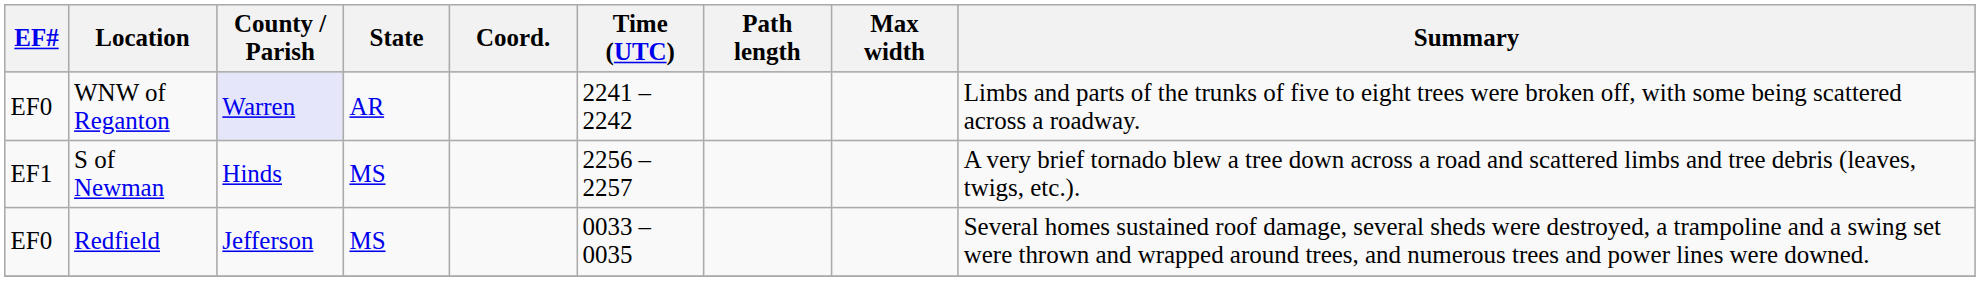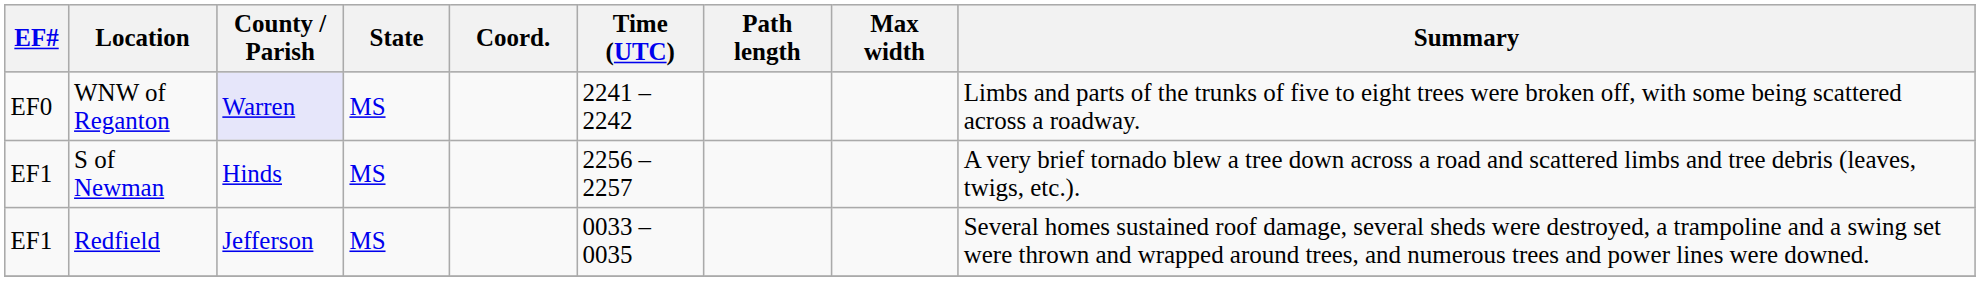(367, 105) AR -> (367, 105) MS
(31, 241) EF0 -> (31, 241) EF1
